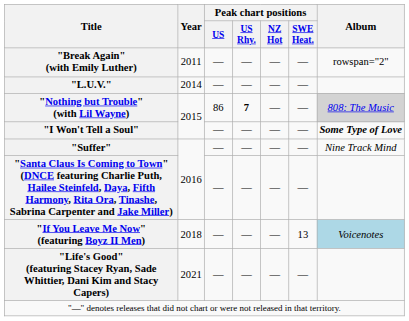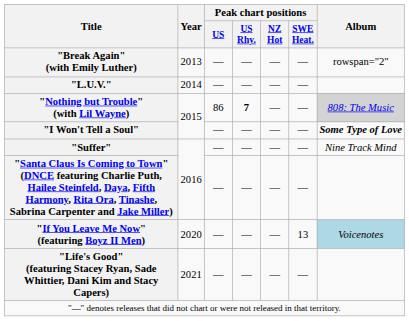(191, 62) 2011 -> (191, 62) 2013
(191, 234) 2018 -> (191, 234) 2020
